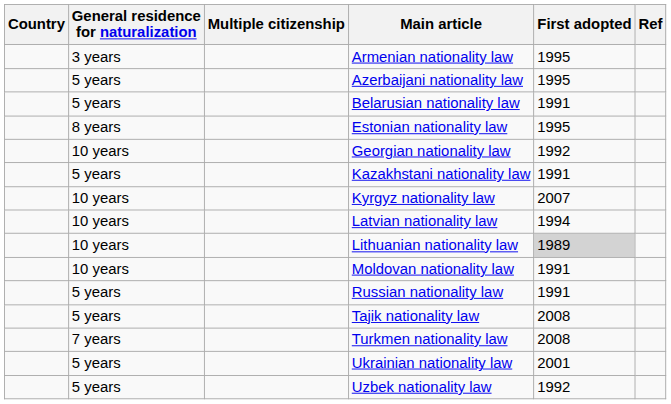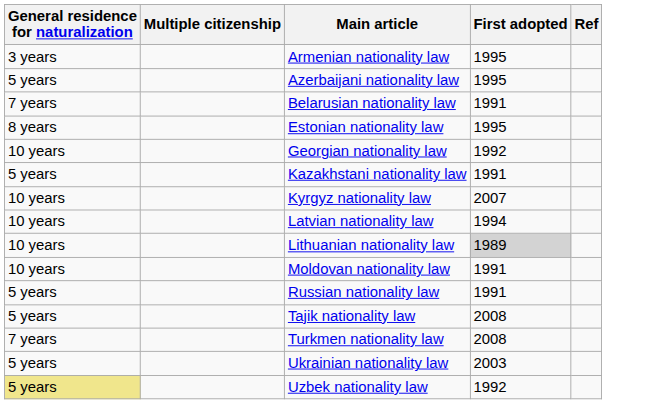- column: (36, 24)
(96, 103) 5 years -> (32, 103) 7 years
(554, 363) 2001 -> (490, 363) 2003
(96, 387) no background -> (32, 387) khaki background
